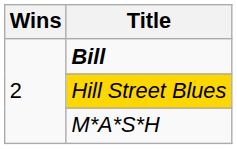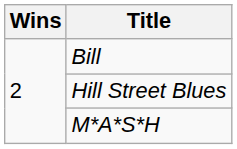(88, 56) bold -> (86, 56) normal
(149, 90) gold background -> (149, 90) no background
